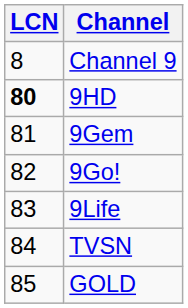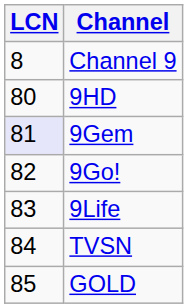(23, 97) bold -> (23, 97) normal
(23, 135) no background -> (23, 135) lavender background
